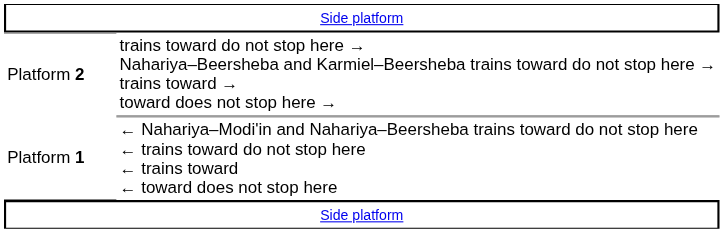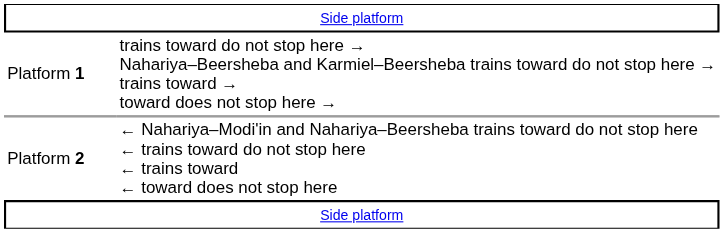(46, 74) Platform 2 -> (46, 73) Platform 1
(46, 157) Platform 1 -> (46, 158) Platform 2
